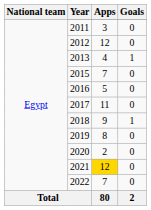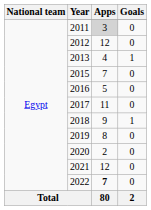(105, 27) no background -> (105, 27) lightgrey background
(105, 167) gold background -> (105, 167) no background
(105, 182) normal -> (105, 182) bold
